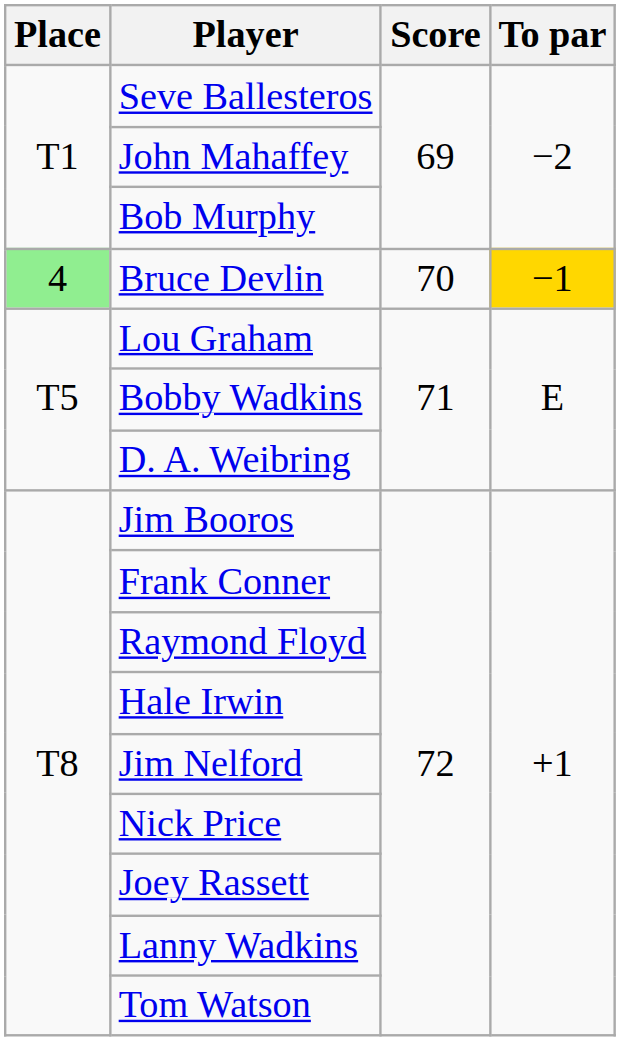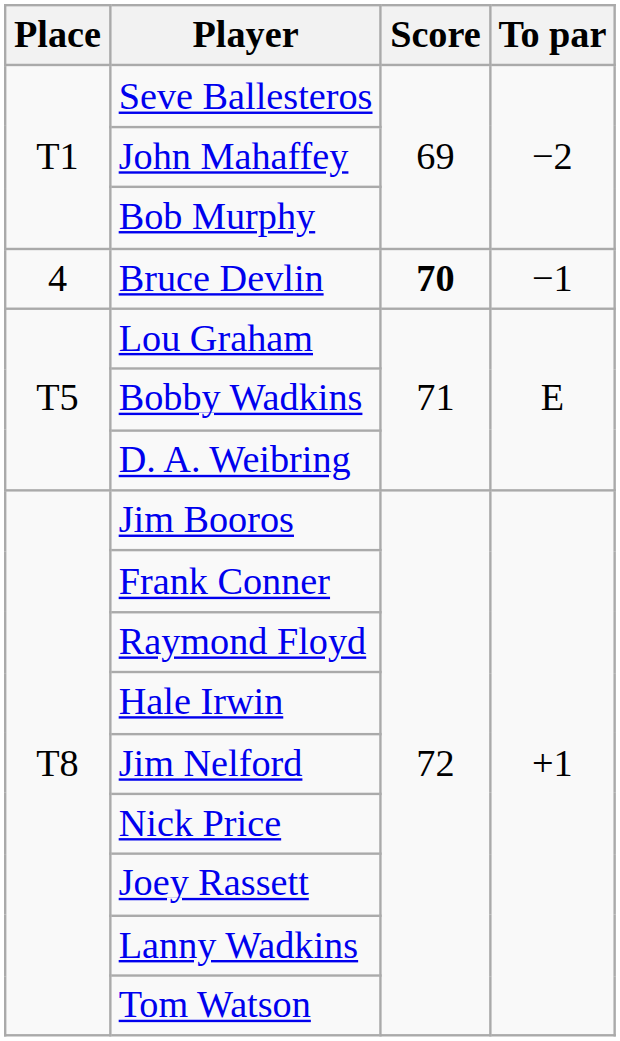(58, 277) lightgreen background -> (58, 277) no background
(435, 277) normal -> (435, 277) bold
(552, 277) gold background -> (552, 277) no background
